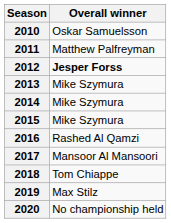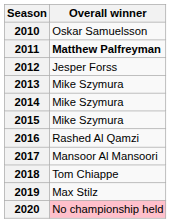(103, 49) normal -> (107, 49) bold
(87, 67) bold -> (85, 67) normal
(108, 209) no background -> (108, 209) pink background
